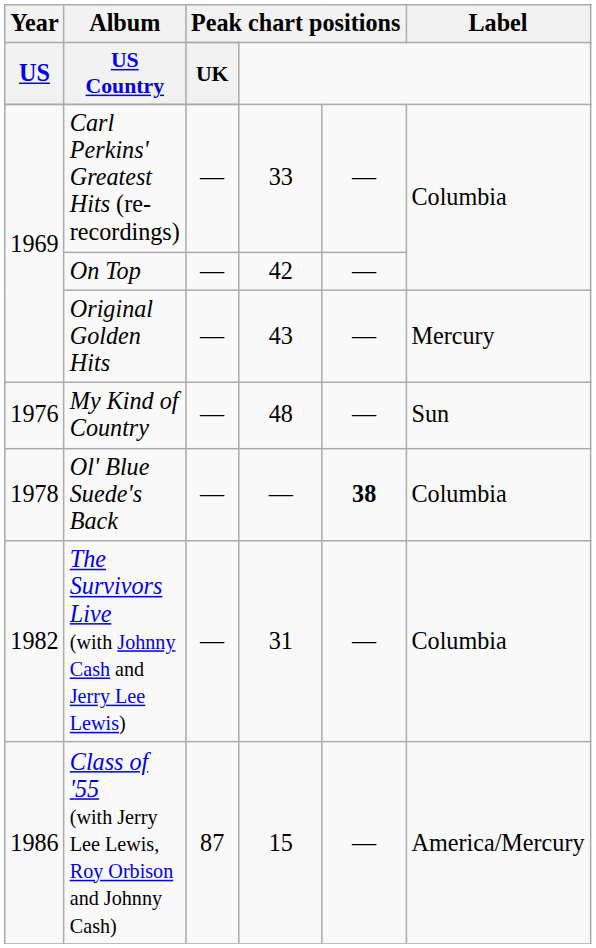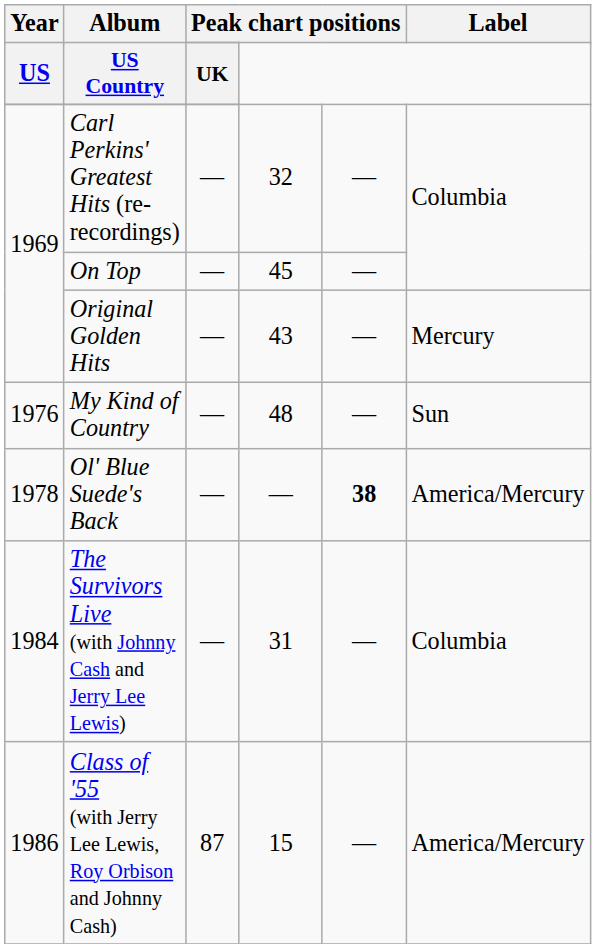(281, 177) 33 -> (281, 177) 32
(281, 270) 42 -> (281, 270) 45
(459, 494) Columbia -> (498, 494) America/Mercury
(34, 641) 1982 -> (34, 641) 1984
